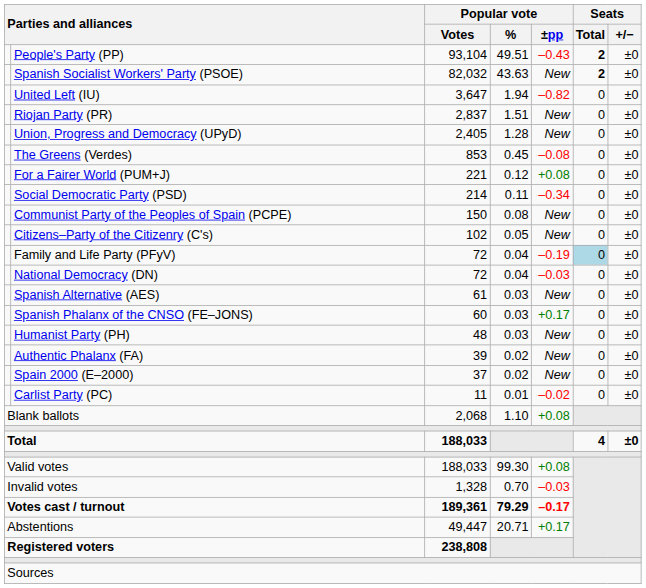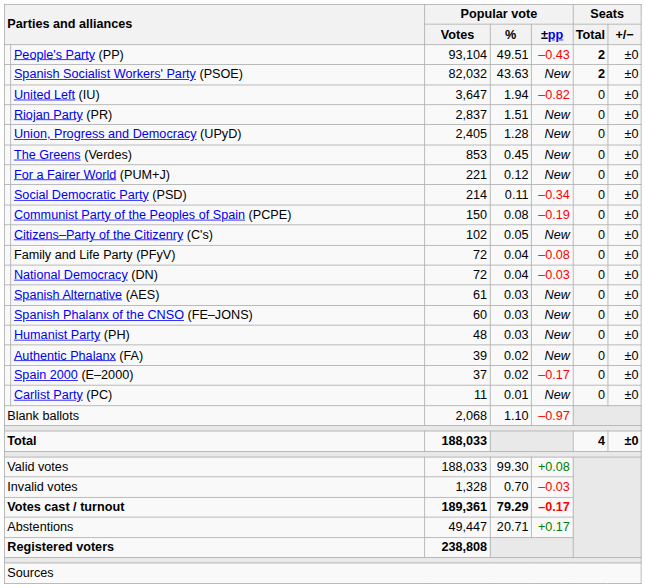(554, 154) –0.08 -> (557, 154) New
(554, 174) +0.08 -> (557, 174) New
(557, 214) New -> (554, 214) –0.19
(554, 255) –0.19 -> (554, 255) –0.08
(601, 255) lightblue background -> (601, 255) no background
(554, 315) +0.17 -> (557, 315) New
(557, 375) New -> (554, 375) –0.17
(554, 395) –0.02 -> (557, 395) New
(554, 415) +0.08 -> (554, 415) –0.97
